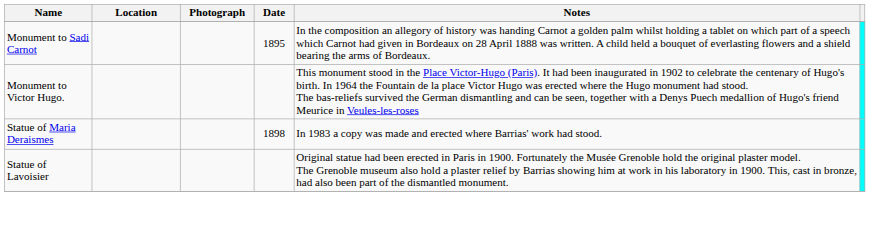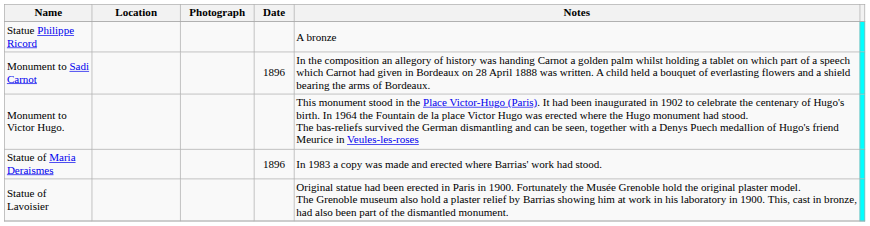+ row: (40, 36)
(274, 43) 1895 -> (274, 73) 1896
(274, 134) 1898 -> (274, 164) 1896
